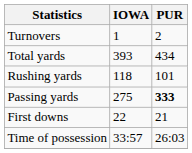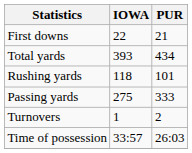rows swapped: (38, 117) <-> (34, 35)
(165, 96) bold -> (165, 96) normal
